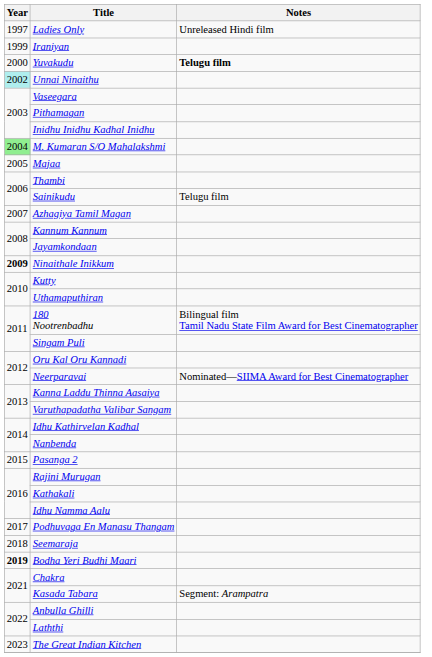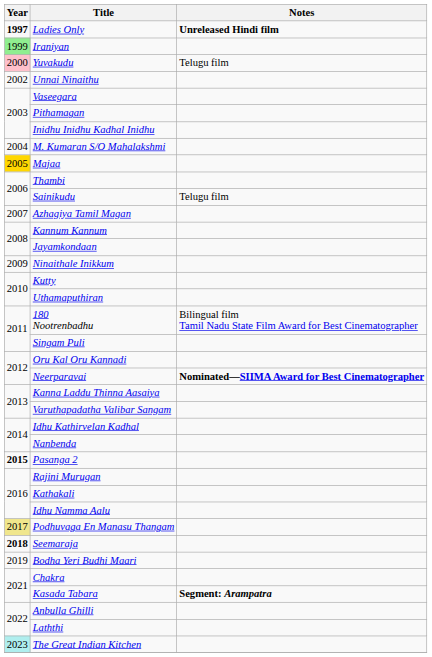(17, 29) normal -> (17, 29) bold
(227, 29) normal -> (229, 29) bold
(17, 46) no background -> (17, 46) lightgreen background
(17, 63) no background -> (17, 63) pink background
(205, 63) bold -> (204, 63) normal
(17, 79) paleturquoise background -> (17, 79) no background
(17, 146) lightgreen background -> (17, 146) no background
(17, 163) no background -> (17, 163) gold background
(17, 264) bold -> (17, 264) normal
(294, 376) normal -> (302, 376) bold
(17, 460) normal -> (17, 460) bold
(17, 527) no background -> (17, 527) khaki background
(17, 543) normal -> (17, 543) bold
(17, 560) bold -> (17, 560) normal
(224, 594) normal -> (225, 594) bold
(17, 644) no background -> (17, 644) paleturquoise background
